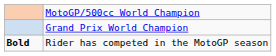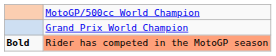(157, 43) no background -> (157, 43) lightsalmon background
